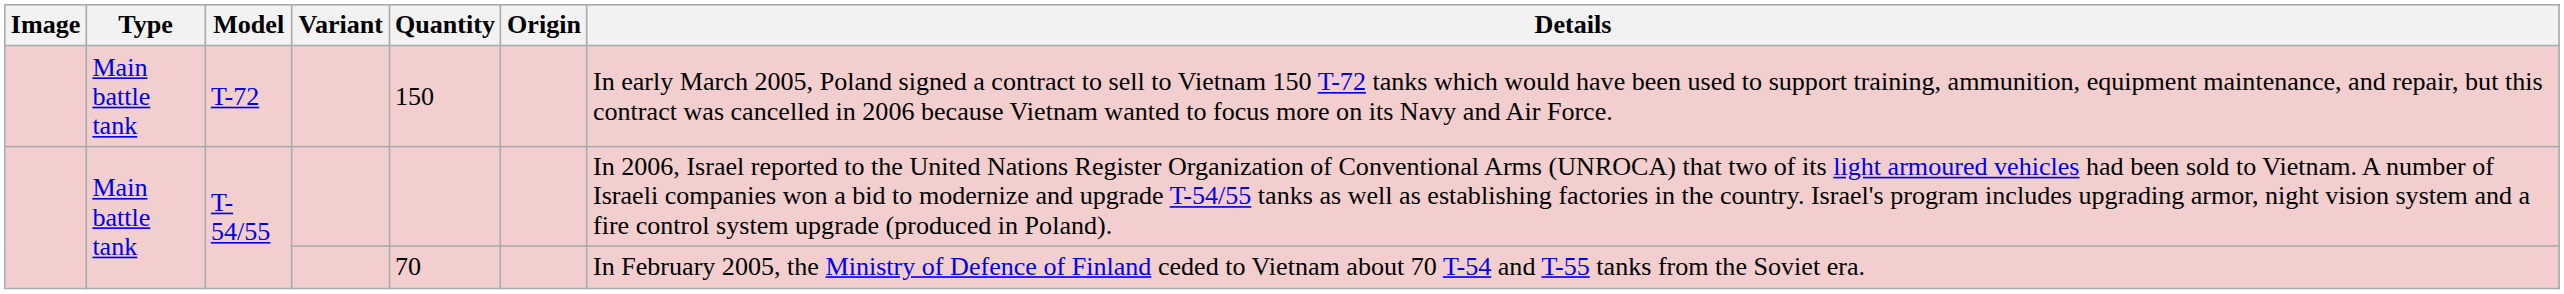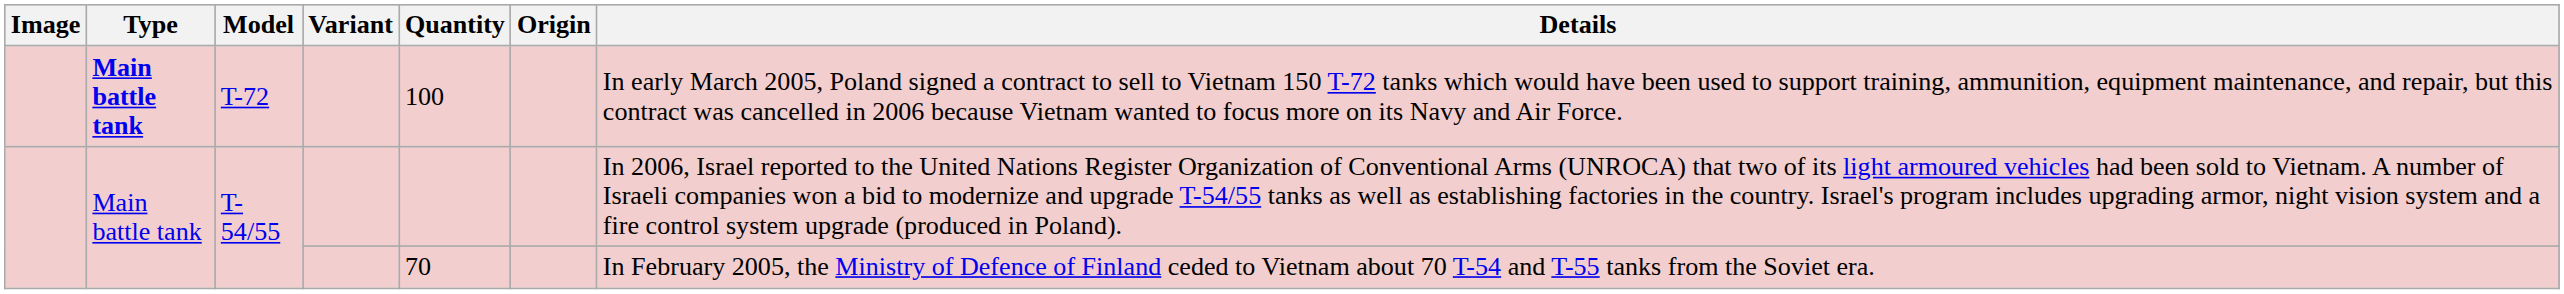(121, 95) normal -> (124, 95) bold
(415, 95) 150 -> (424, 95) 100
